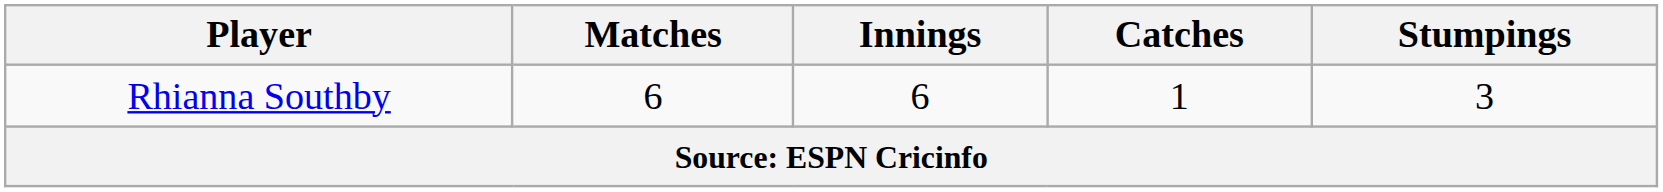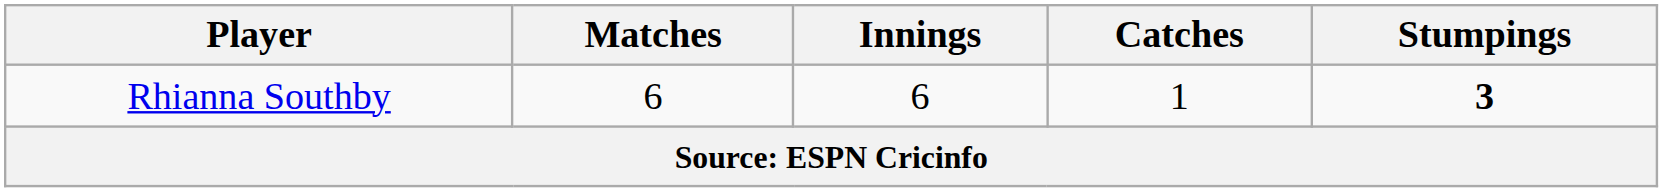(1485, 95) normal -> (1485, 95) bold
